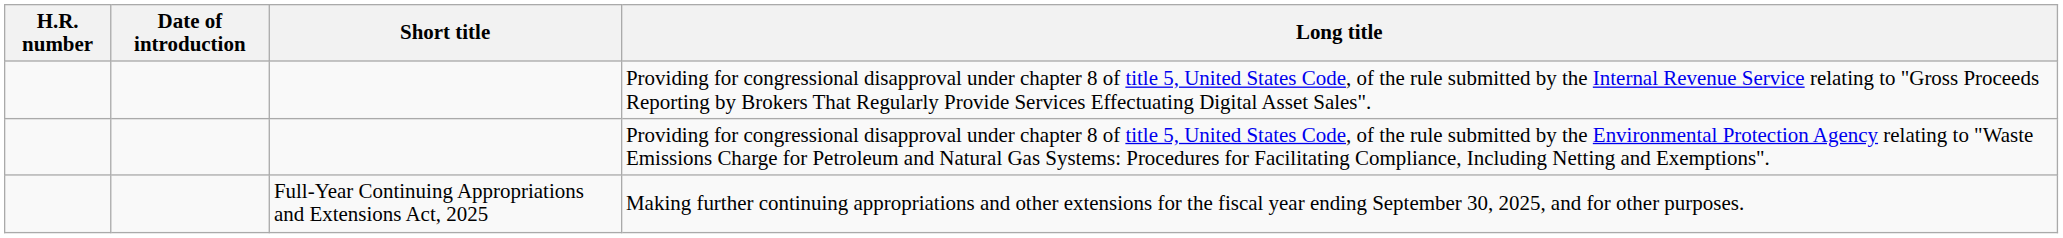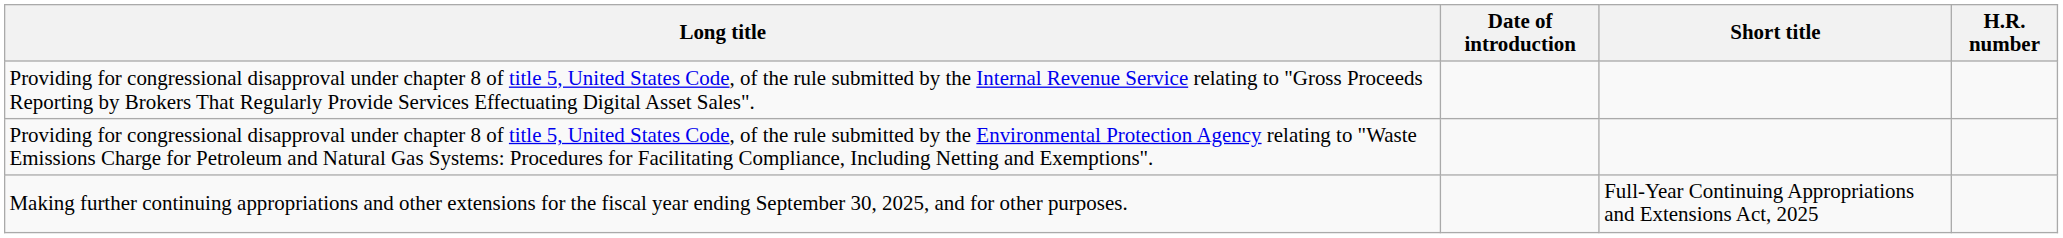columns swapped: (58, 32) <-> (1339, 32)
